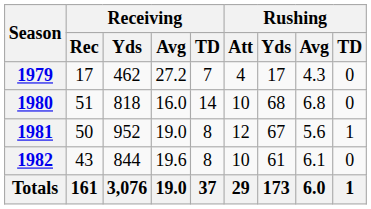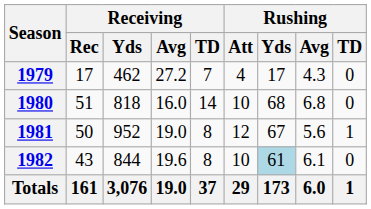(276, 160) no background -> (276, 160) lightblue background
